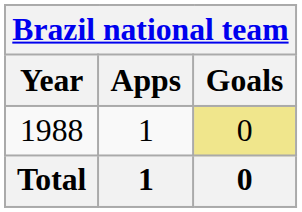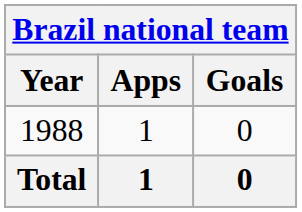(245, 130) khaki background -> (245, 130) no background
